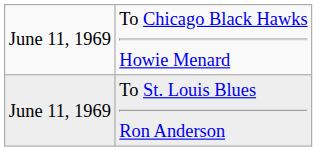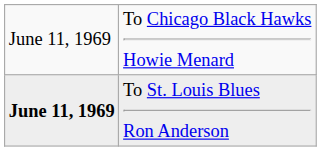(60, 110) normal -> (62, 110) bold
